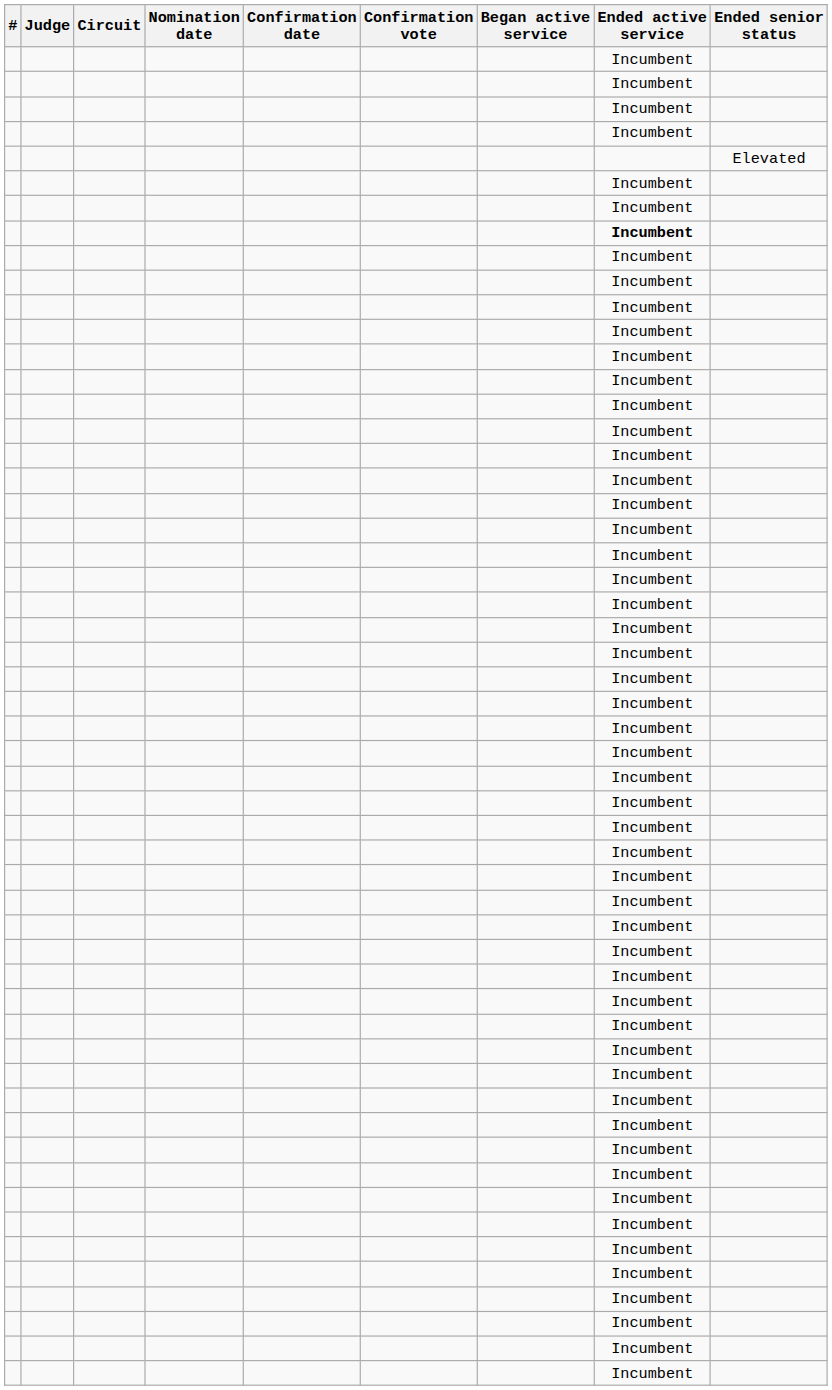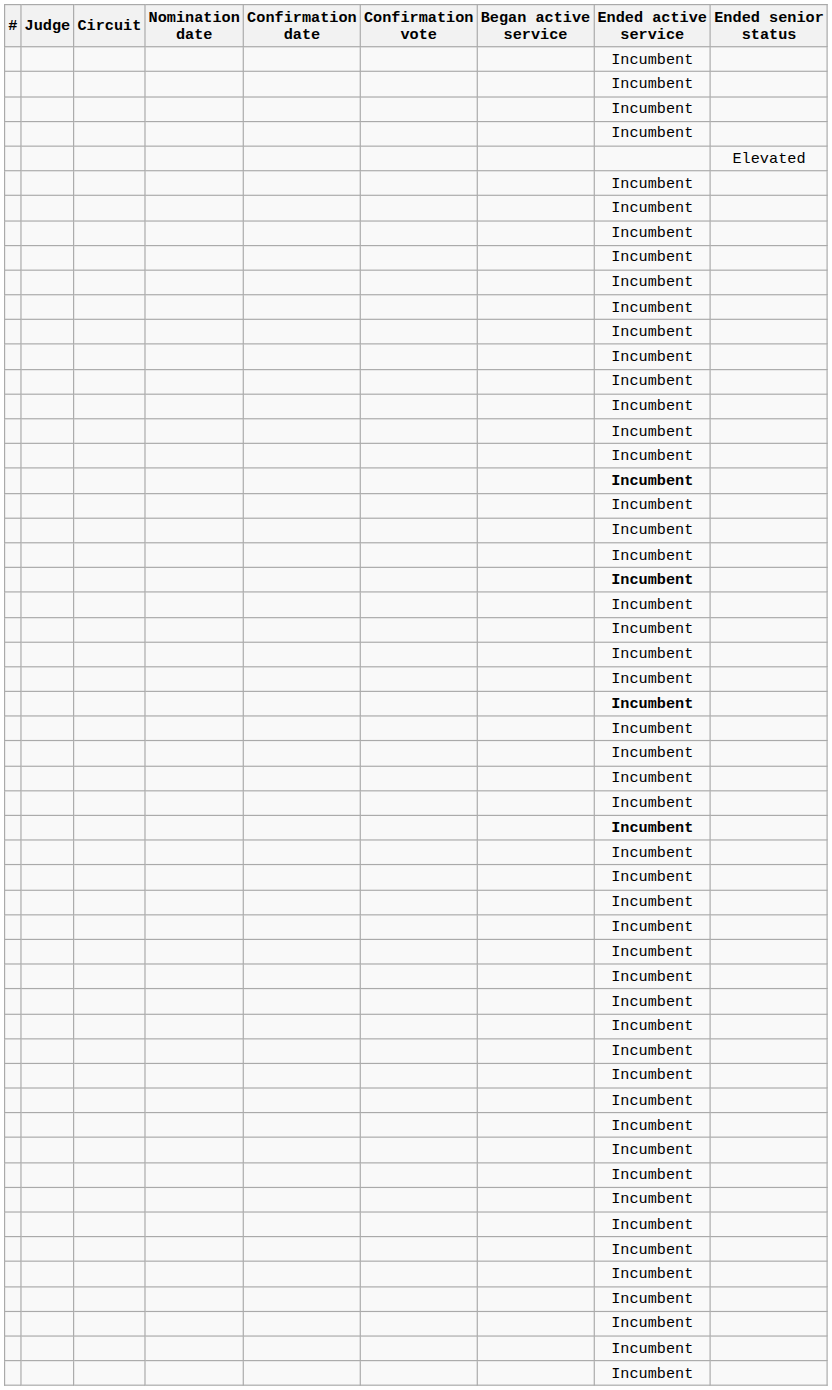(652, 233) bold -> (652, 233) normal
(652, 481) normal -> (652, 481) bold
(652, 580) normal -> (652, 580) bold
(652, 704) normal -> (652, 704) bold
(652, 828) normal -> (652, 828) bold
